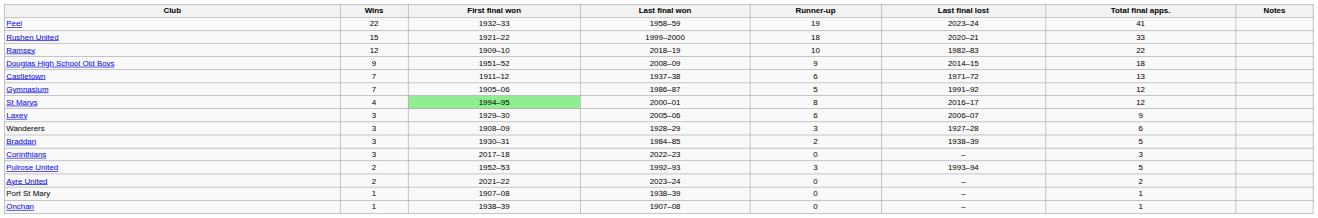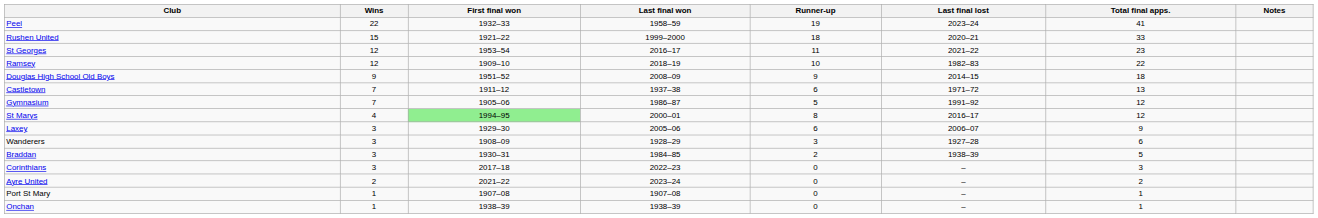+ row: (26, 50)
- row: (32, 168)
(665, 194) 1938–39 -> (665, 194) 1907–08
(665, 207) 1907–08 -> (665, 207) 1938–39
